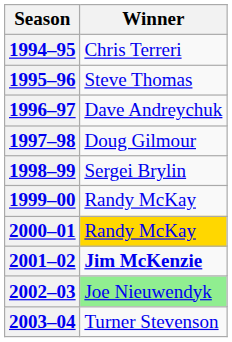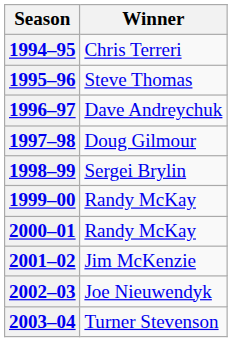(140, 230) gold background -> (140, 230) no background
(143, 261) bold -> (140, 261) normal
(148, 291) lightgreen background -> (148, 291) no background
